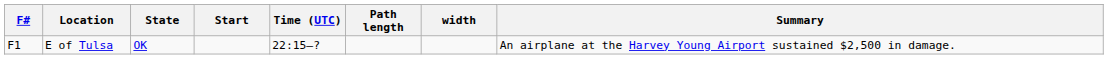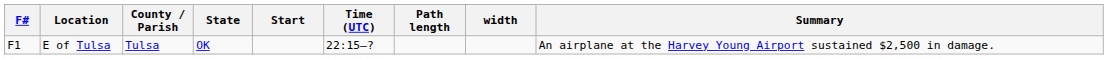+ column: (158, 20)
